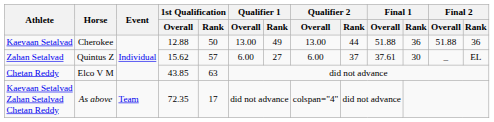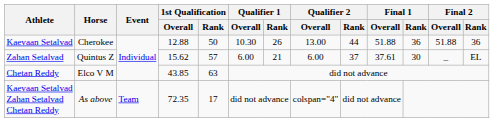(246, 42) 13.00 -> (246, 42) 10.30
(277, 42) 49 -> (277, 42) 26
(277, 58) 27 -> (277, 58) 21
